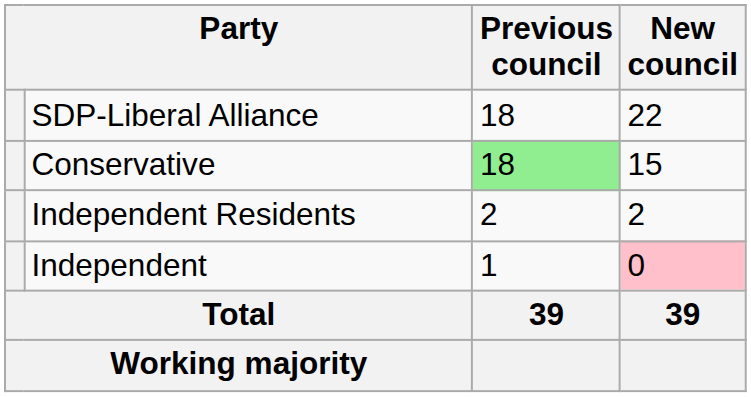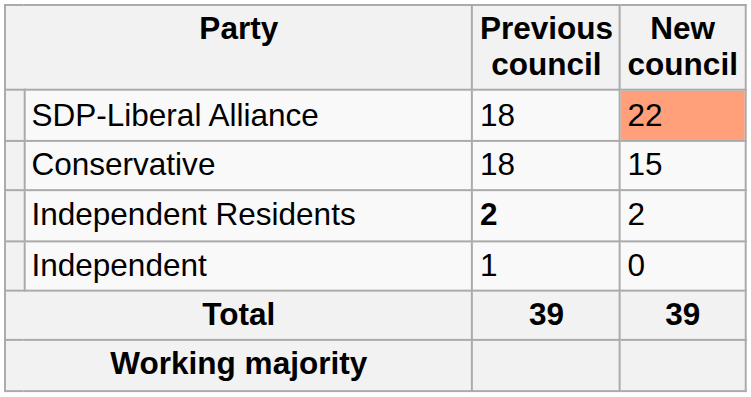(645, 114) no background -> (645, 114) lightsalmon background
(497, 164) lightgreen background -> (497, 164) no background
(489, 214) normal -> (489, 214) bold
(636, 264) pink background -> (636, 264) no background
